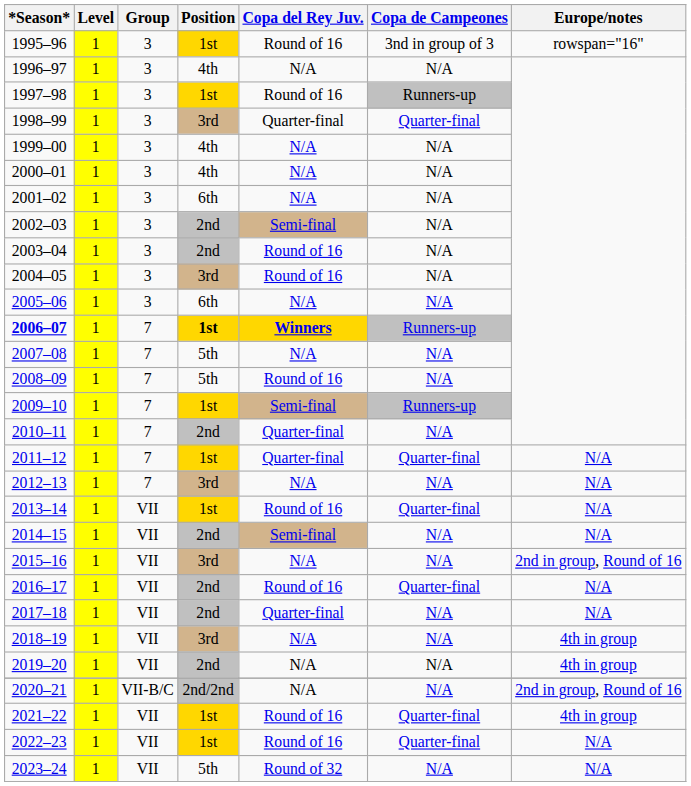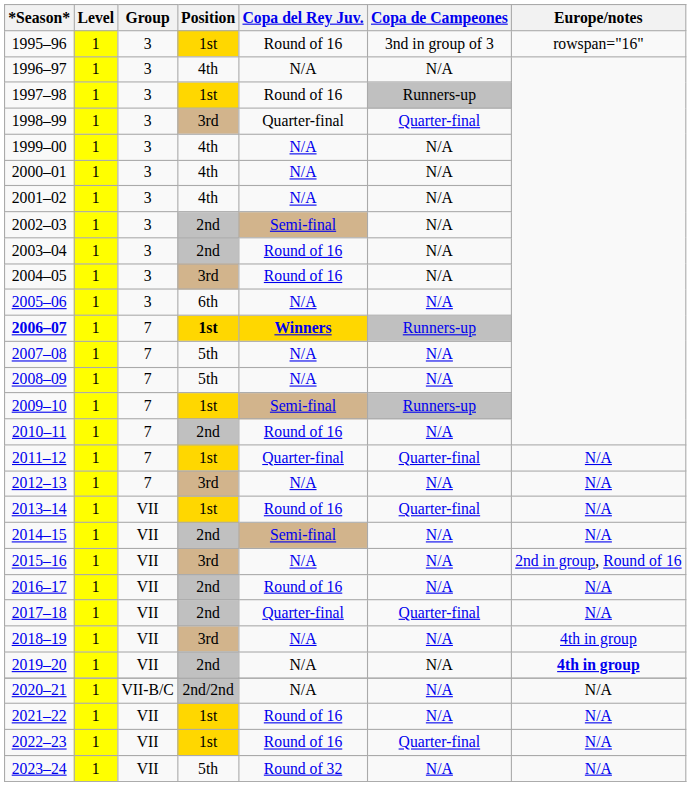(208, 199) 6th -> (208, 199) 4th
(303, 380) Round of 16 -> (303, 380) N/A
(303, 432) Quarter-final -> (303, 432) Round of 16
(439, 587) Quarter-final -> (439, 587) N/A
(439, 613) N/A -> (439, 613) Quarter-final
(598, 665) normal -> (598, 665) bold
(598, 690) 2nd in group, Round of 16 -> (598, 690) N/A
(439, 716) Quarter-final -> (439, 716) N/A
(598, 716) 4th in group -> (598, 716) N/A
